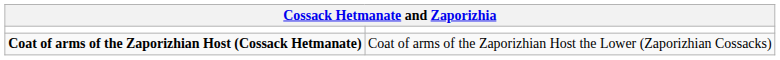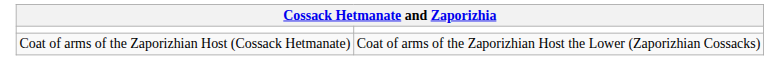(185, 44) bold -> (185, 44) normal
